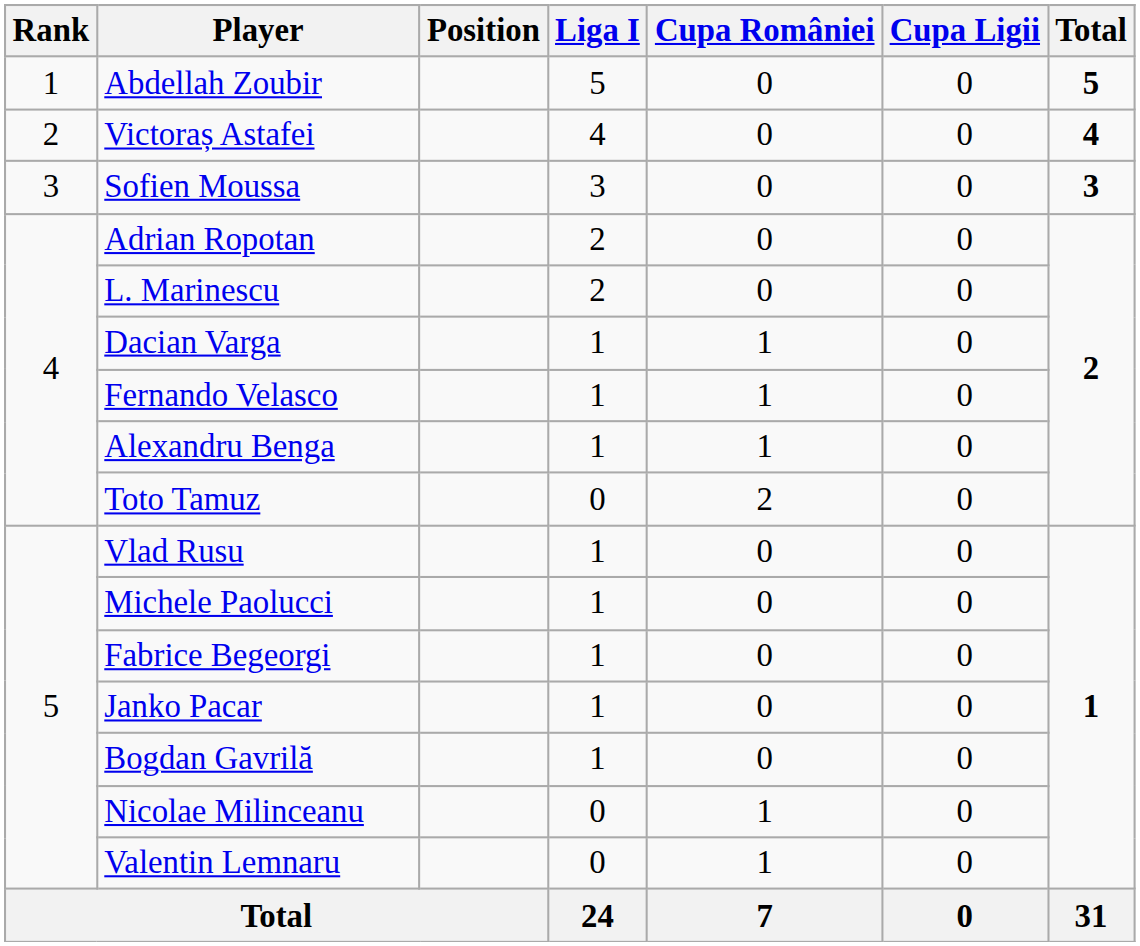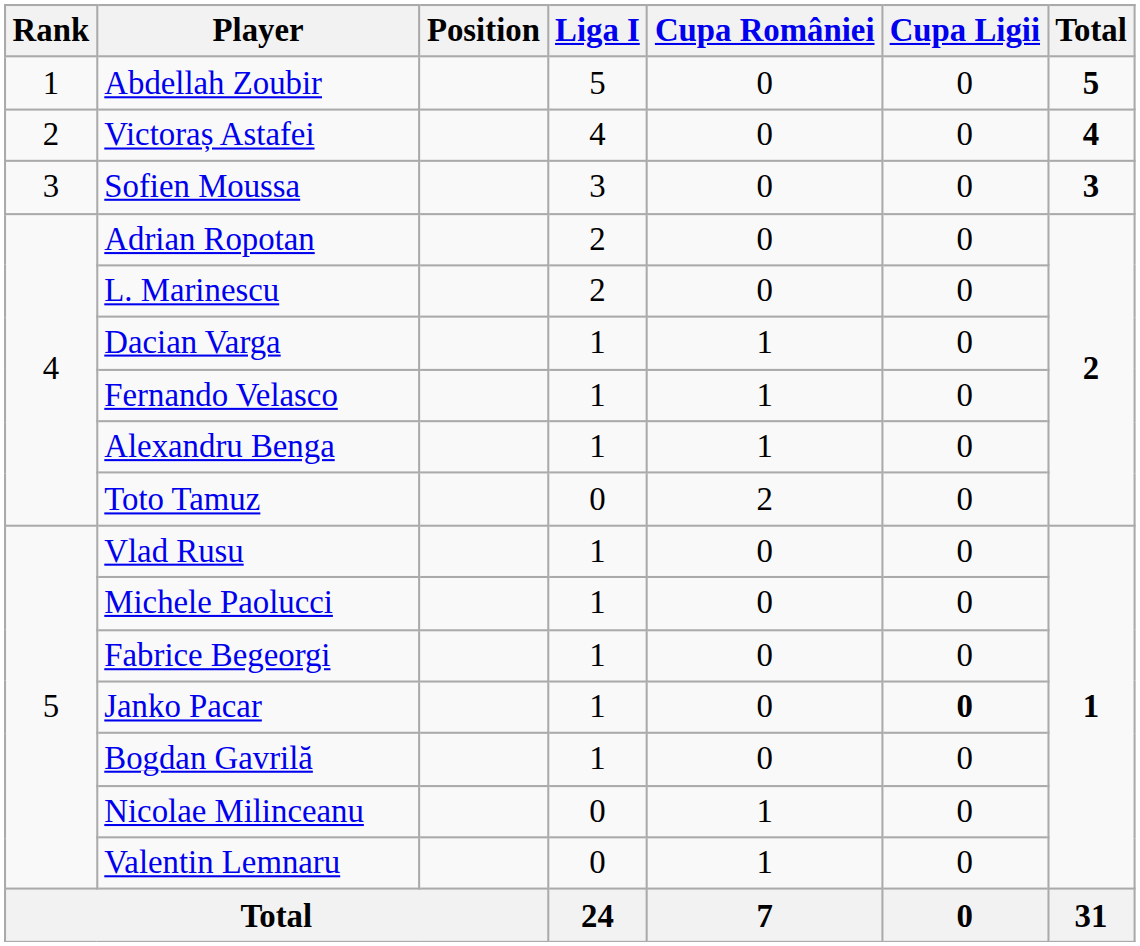(965, 706) normal -> (965, 706) bold
